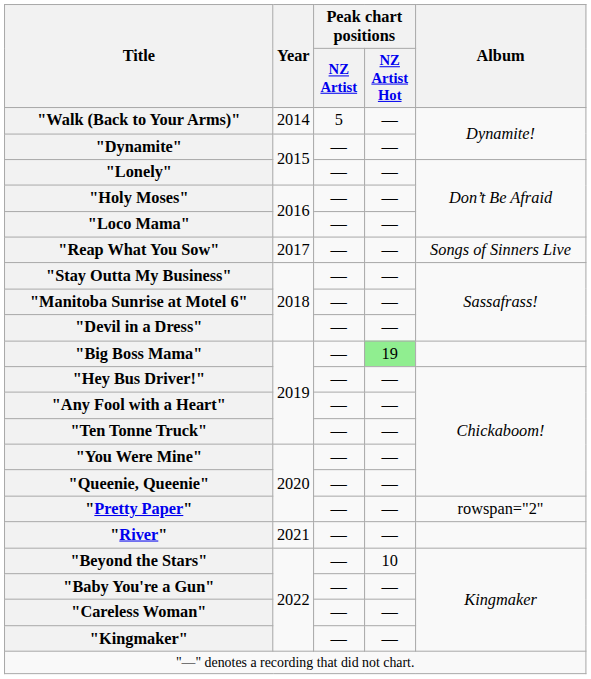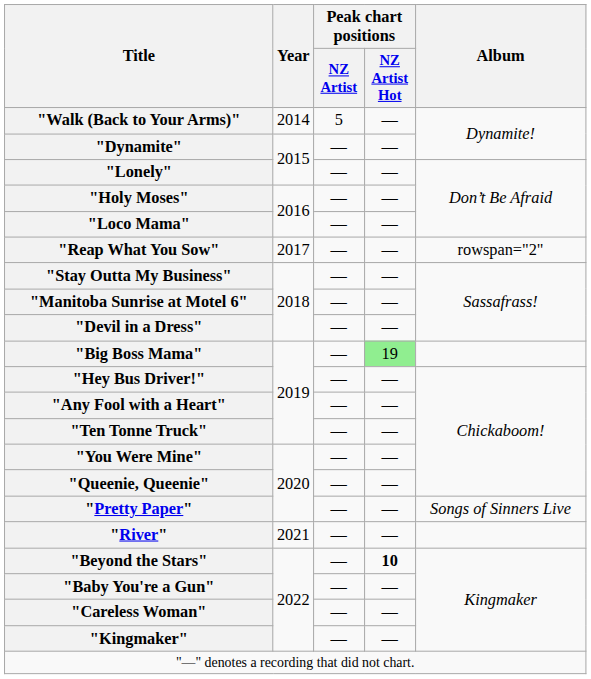(501, 250) Songs of Sinners Live -> (501, 250) rowspan="2"
(501, 508) rowspan="2" -> (501, 508) Songs of Sinners Live
(390, 560) normal -> (390, 560) bold
